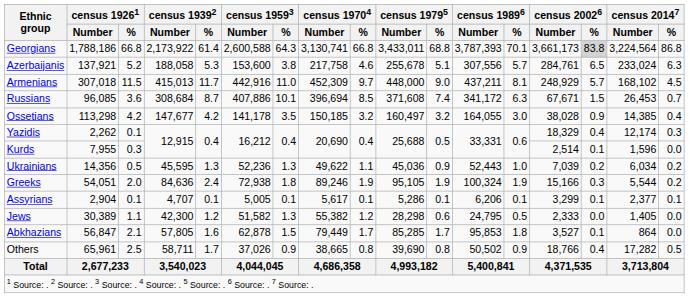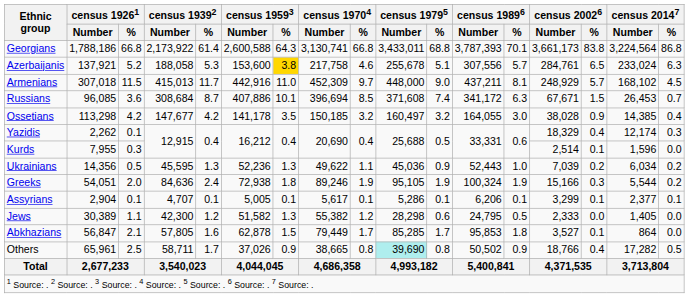(594, 49) lightgrey background -> (594, 49) no background
(289, 65) no background -> (289, 65) gold background
(408, 250) no background -> (408, 250) paleturquoise background
